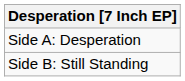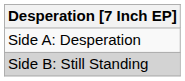(78, 64) no background -> (78, 64) lightgrey background
